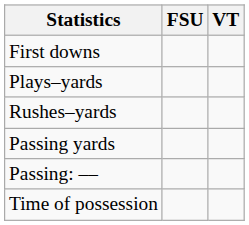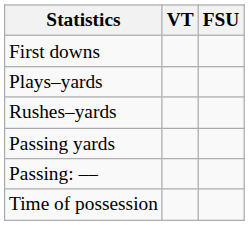columns swapped: (226, 20) <-> (185, 20)
